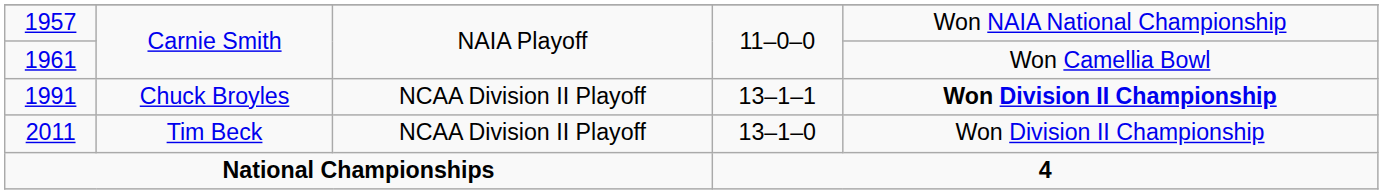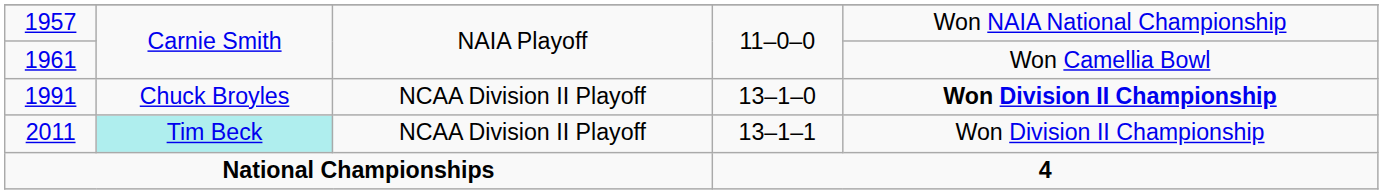(777, 96) 13–1–1 -> (777, 96) 13–1–0
(215, 133) no background -> (215, 133) paleturquoise background
(777, 133) 13–1–0 -> (777, 133) 13–1–1
